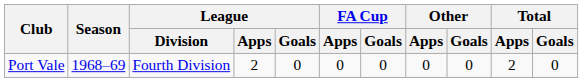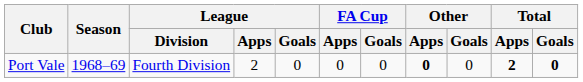(426, 65) normal -> (426, 65) bold
(512, 65) normal -> (512, 65) bold
(555, 65) normal -> (555, 65) bold
